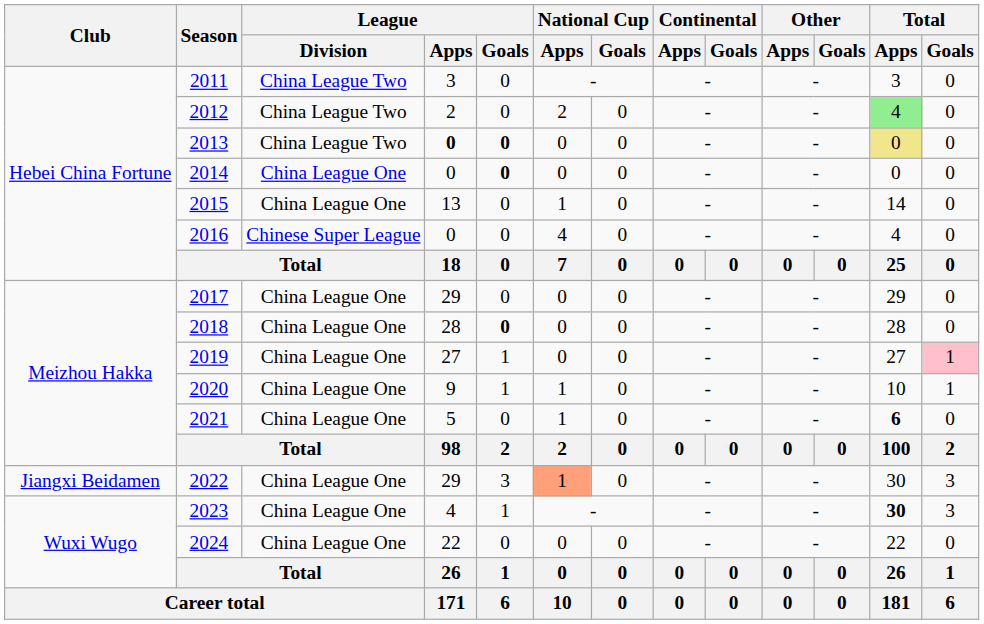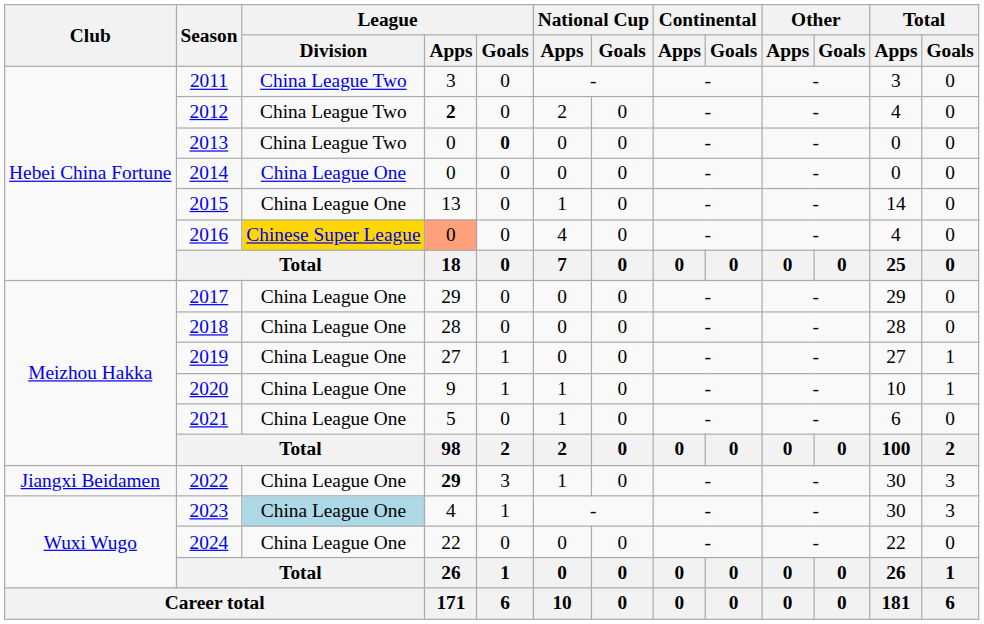(451, 111) normal -> (451, 111) bold
(896, 111) lightgreen background -> (896, 111) no background
(451, 142) bold -> (451, 142) normal
(896, 142) khaki background -> (896, 142) no background
(505, 173) bold -> (505, 173) normal
(333, 234) no background -> (333, 234) gold background
(451, 234) no background -> (451, 234) lightsalmon background
(505, 326) bold -> (505, 326) normal
(950, 357) pink background -> (950, 357) no background
(896, 419) bold -> (896, 419) normal
(451, 480) normal -> (451, 480) bold
(562, 480) lightsalmon background -> (562, 480) no background
(333, 511) no background -> (333, 511) lightblue background
(896, 511) bold -> (896, 511) normal
